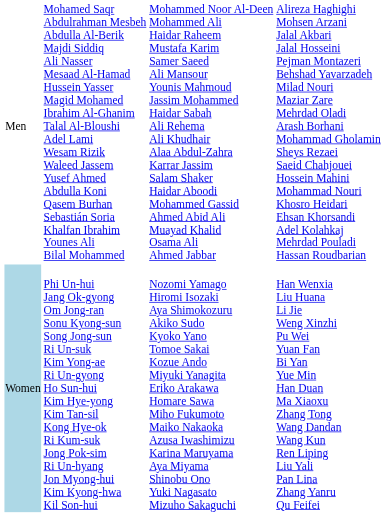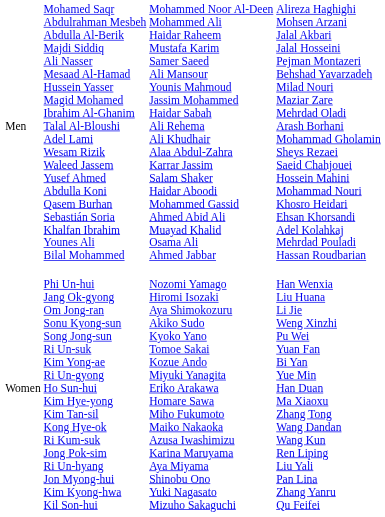(23, 388) lightblue background -> (23, 388) no background
